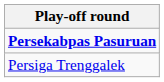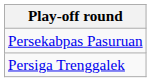(82, 40) bold -> (75, 40) normal
